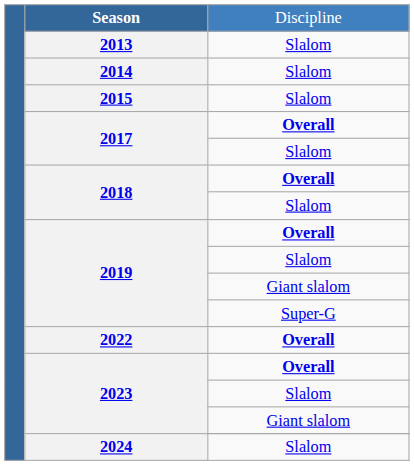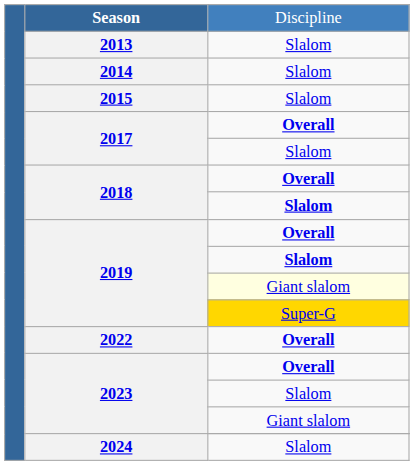(308, 205) normal -> (308, 205) bold
(308, 259) normal -> (308, 259) bold
(308, 286) no background -> (308, 286) lightyellow background
(308, 313) no background -> (308, 313) gold background
